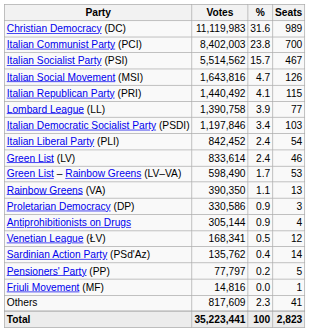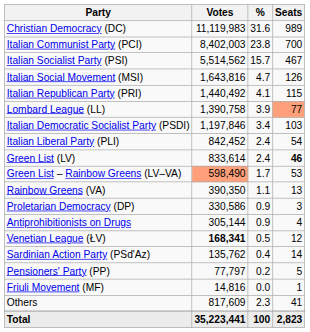(297, 110) no background -> (297, 110) lightsalmon background
(297, 158) normal -> (297, 158) bold
(227, 174) no background -> (227, 174) lightsalmon background
(227, 239) normal -> (227, 239) bold
